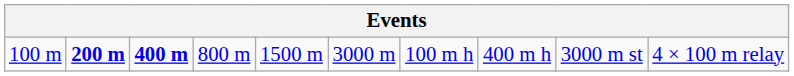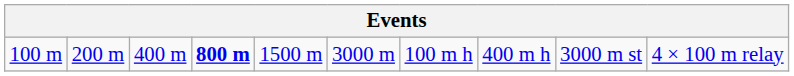(98, 53) bold -> (98, 53) normal
(161, 53) bold -> (160, 53) normal
(224, 53) normal -> (223, 53) bold
